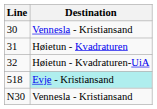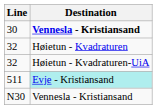(82, 29) normal -> (86, 29) bold
(12, 46) 31 -> (12, 46) 32
(15, 79) 518 -> (14, 79) 511
